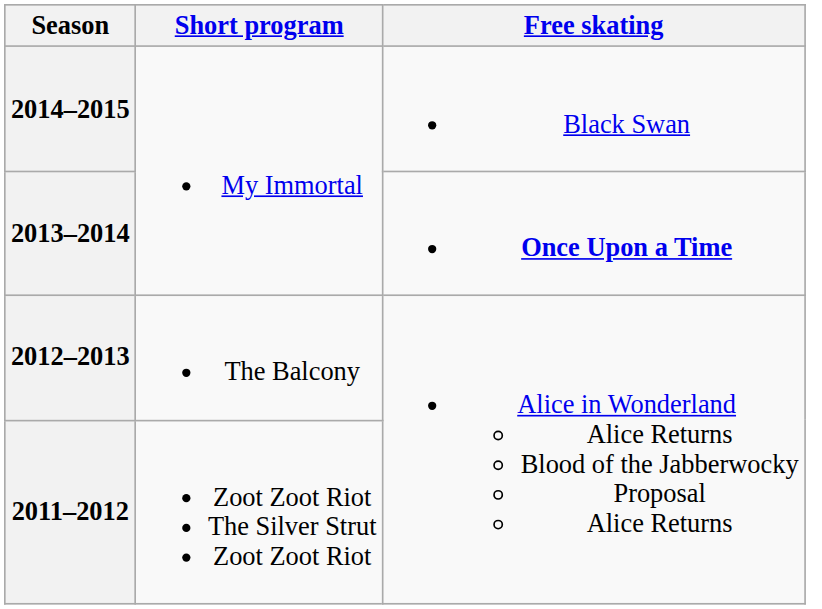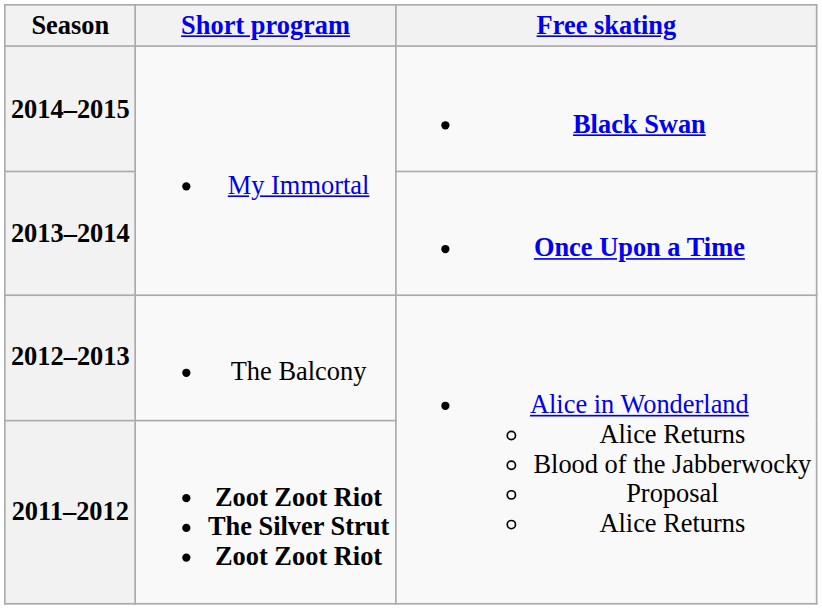(594, 124) normal -> (606, 124) bold
(259, 527) normal -> (266, 527) bold
